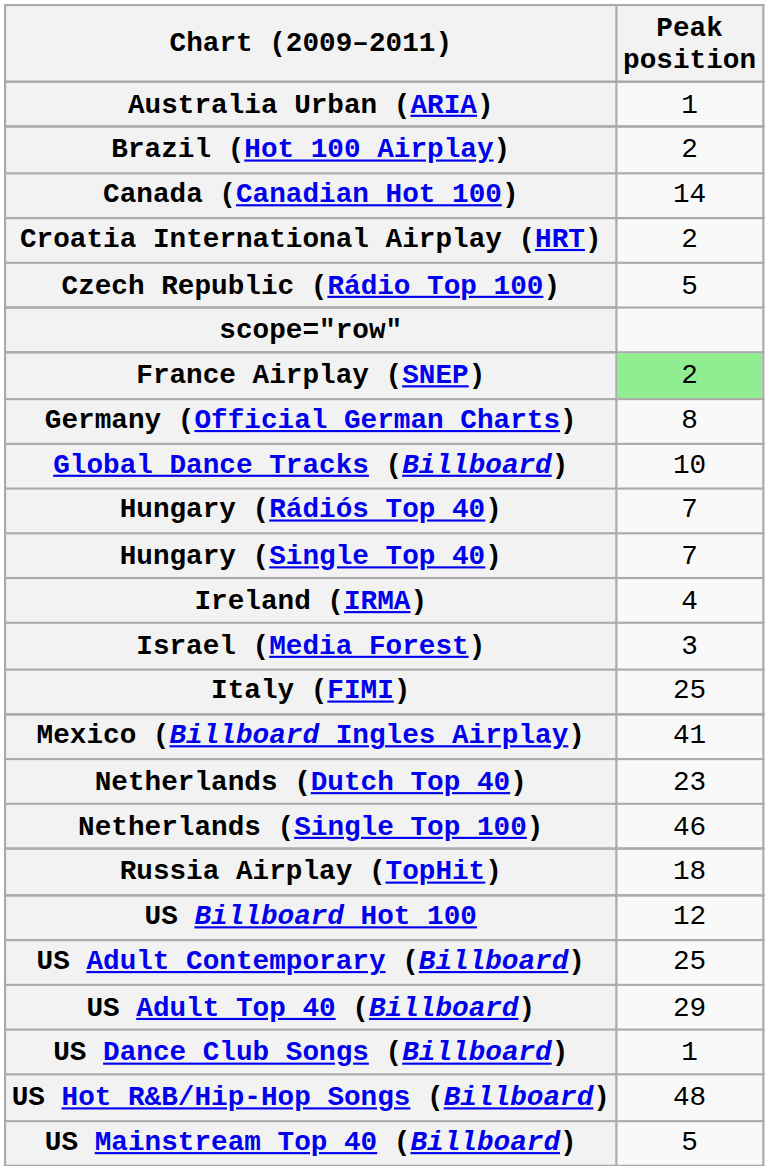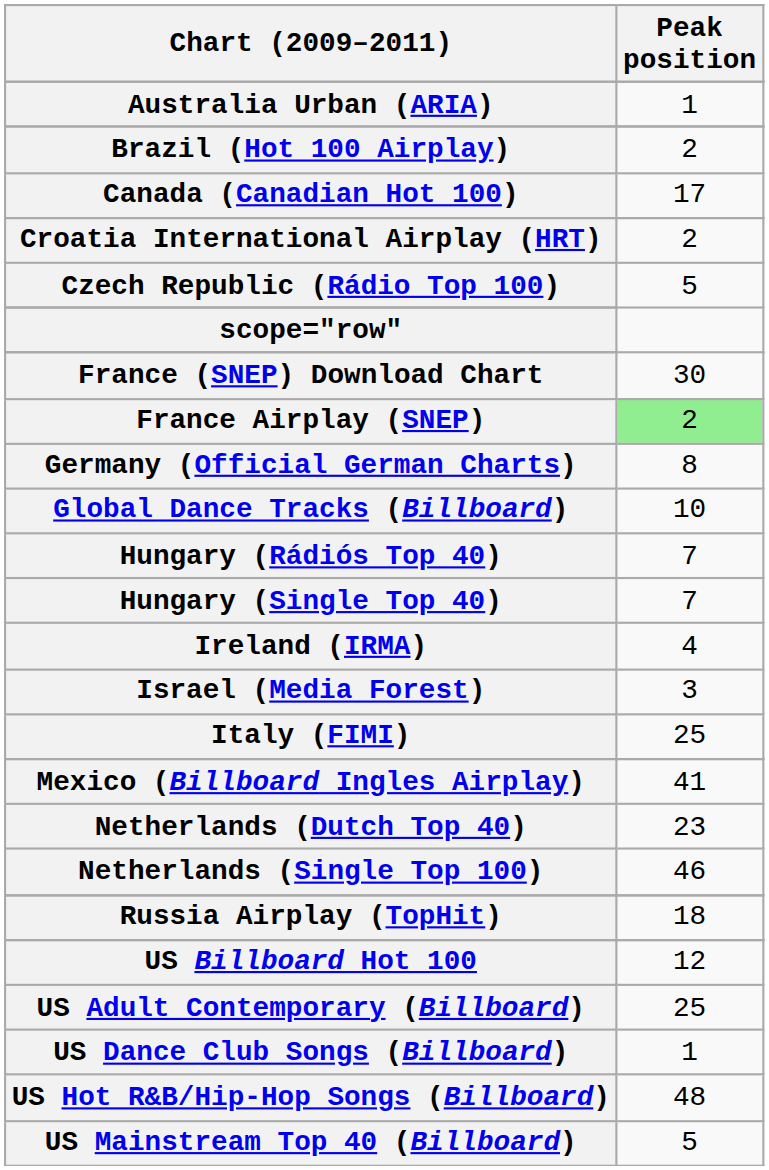(690, 195) 14 -> (690, 195) 17
+ row: (311, 375)
- row: (311, 1007)
